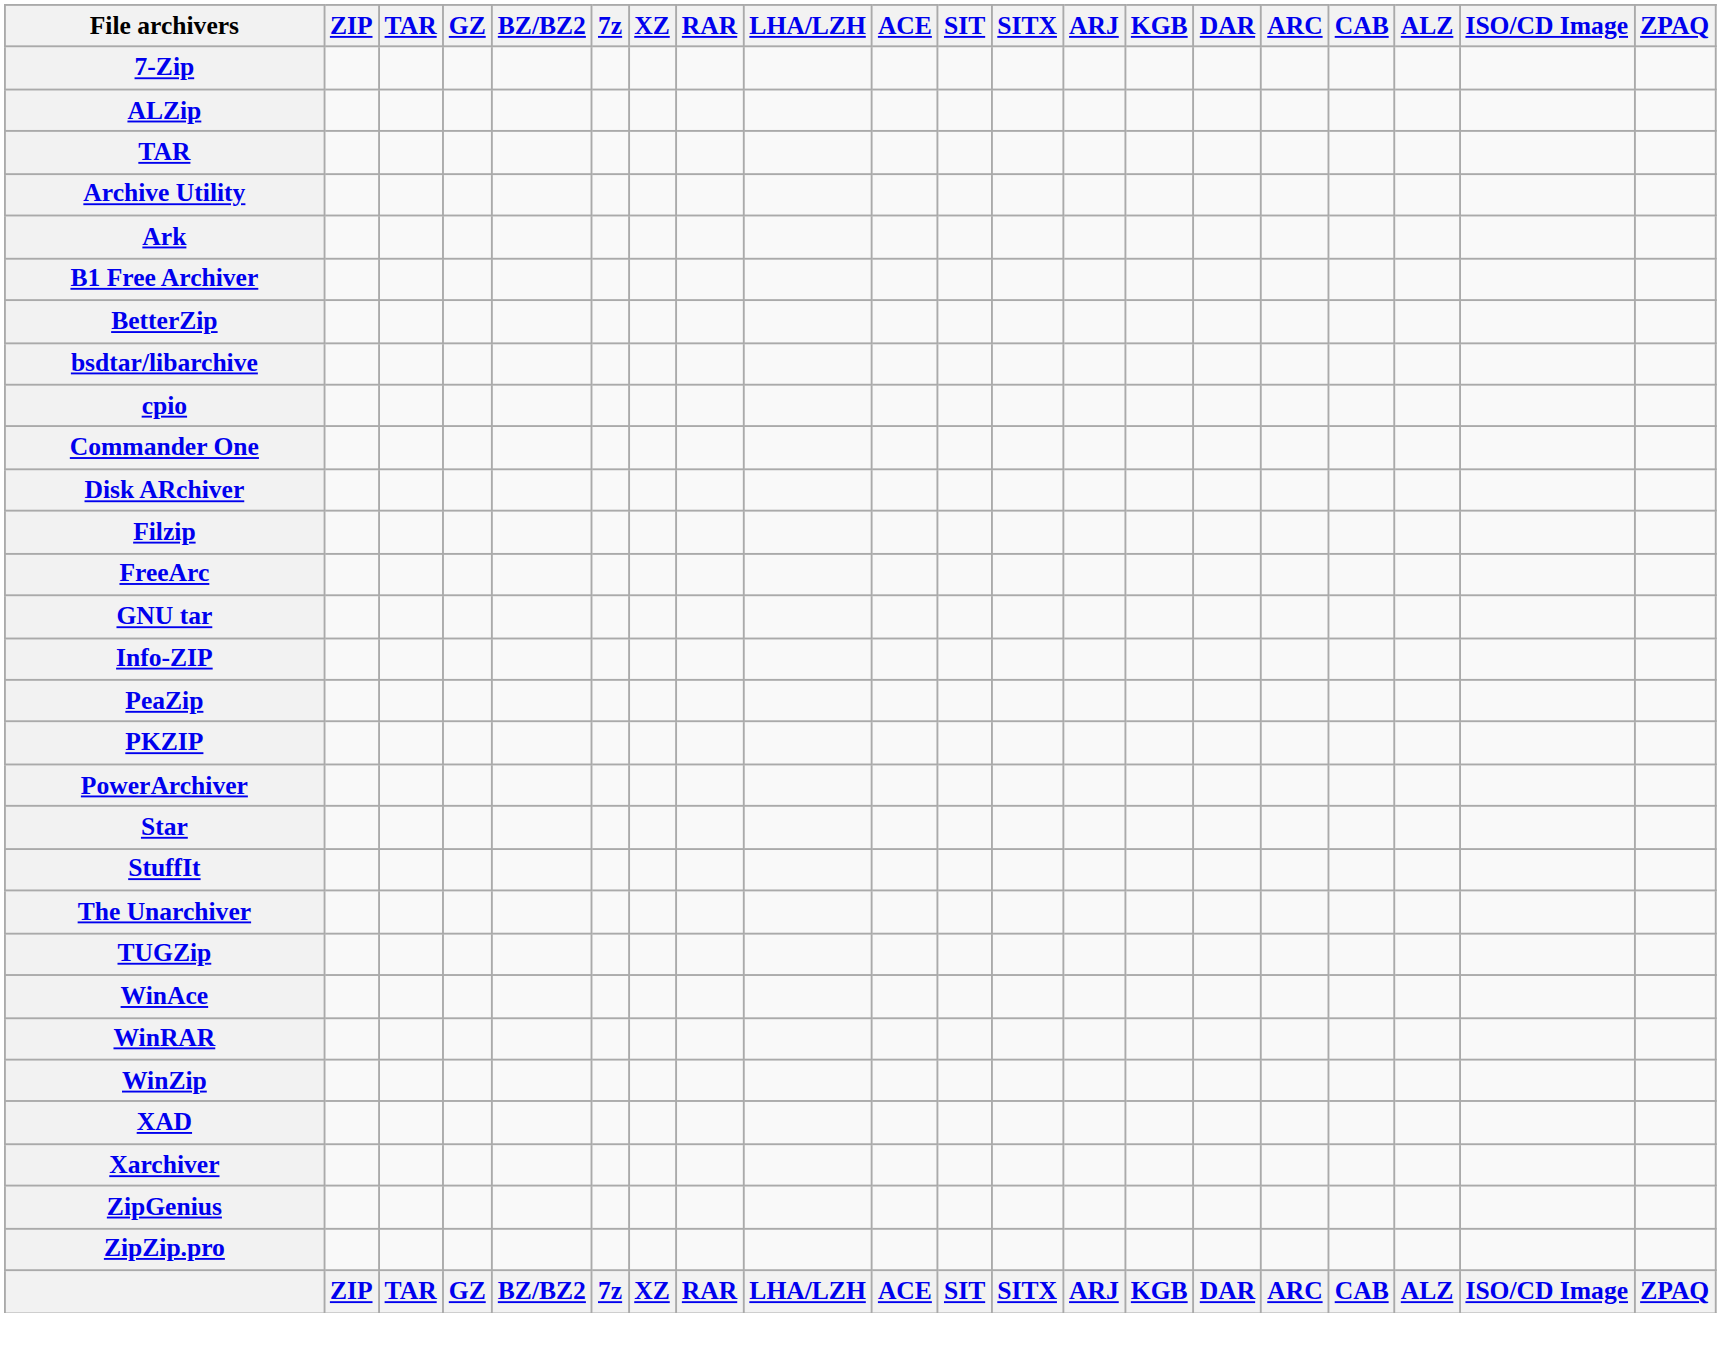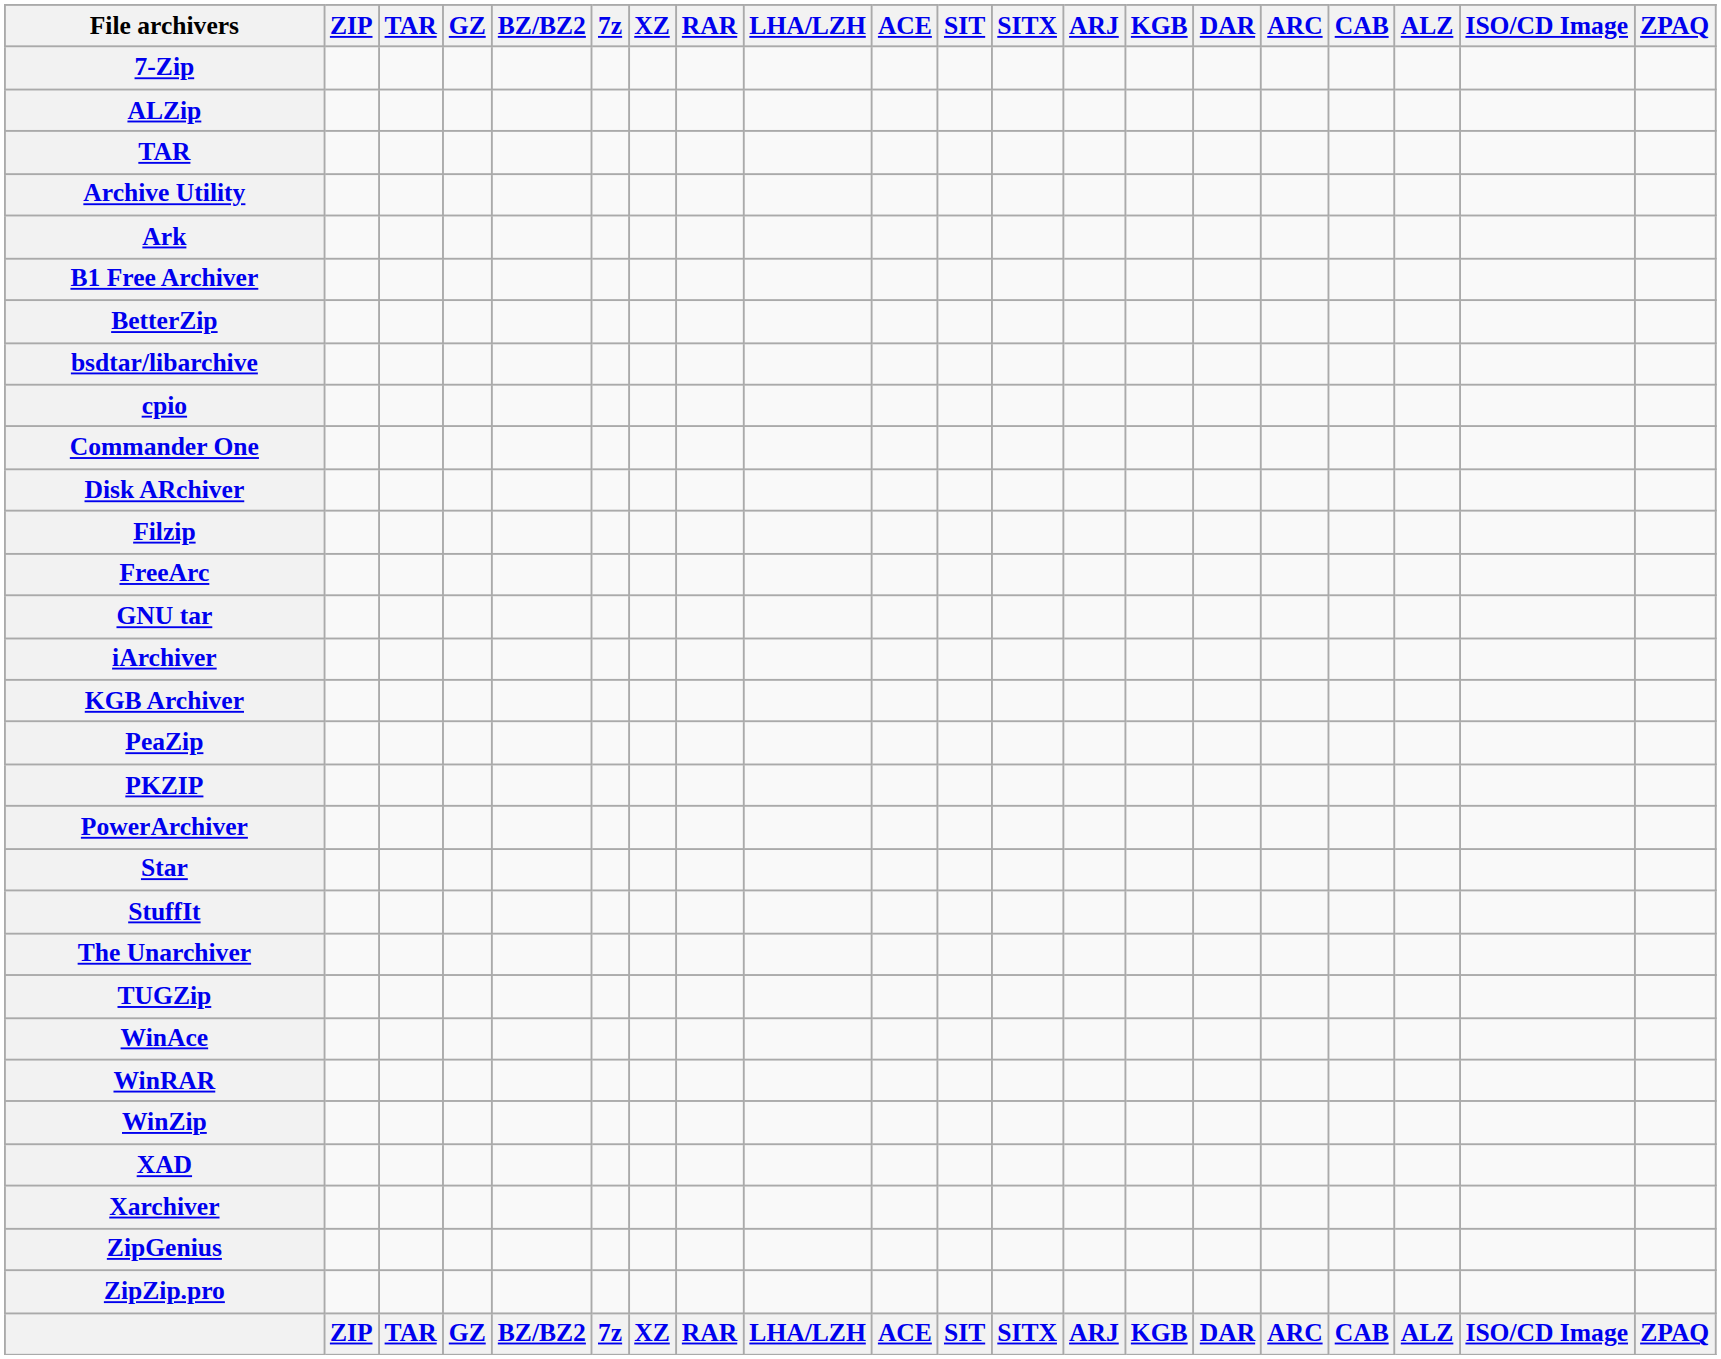+ row: (164, 657)
- row: (164, 657)
+ row: (164, 700)
